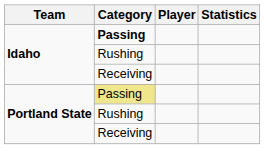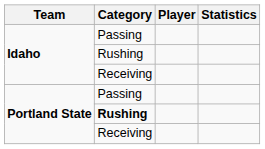(121, 34) bold -> (120, 34) normal
(120, 94) khaki background -> (120, 94) no background
(120, 113) normal -> (122, 113) bold
